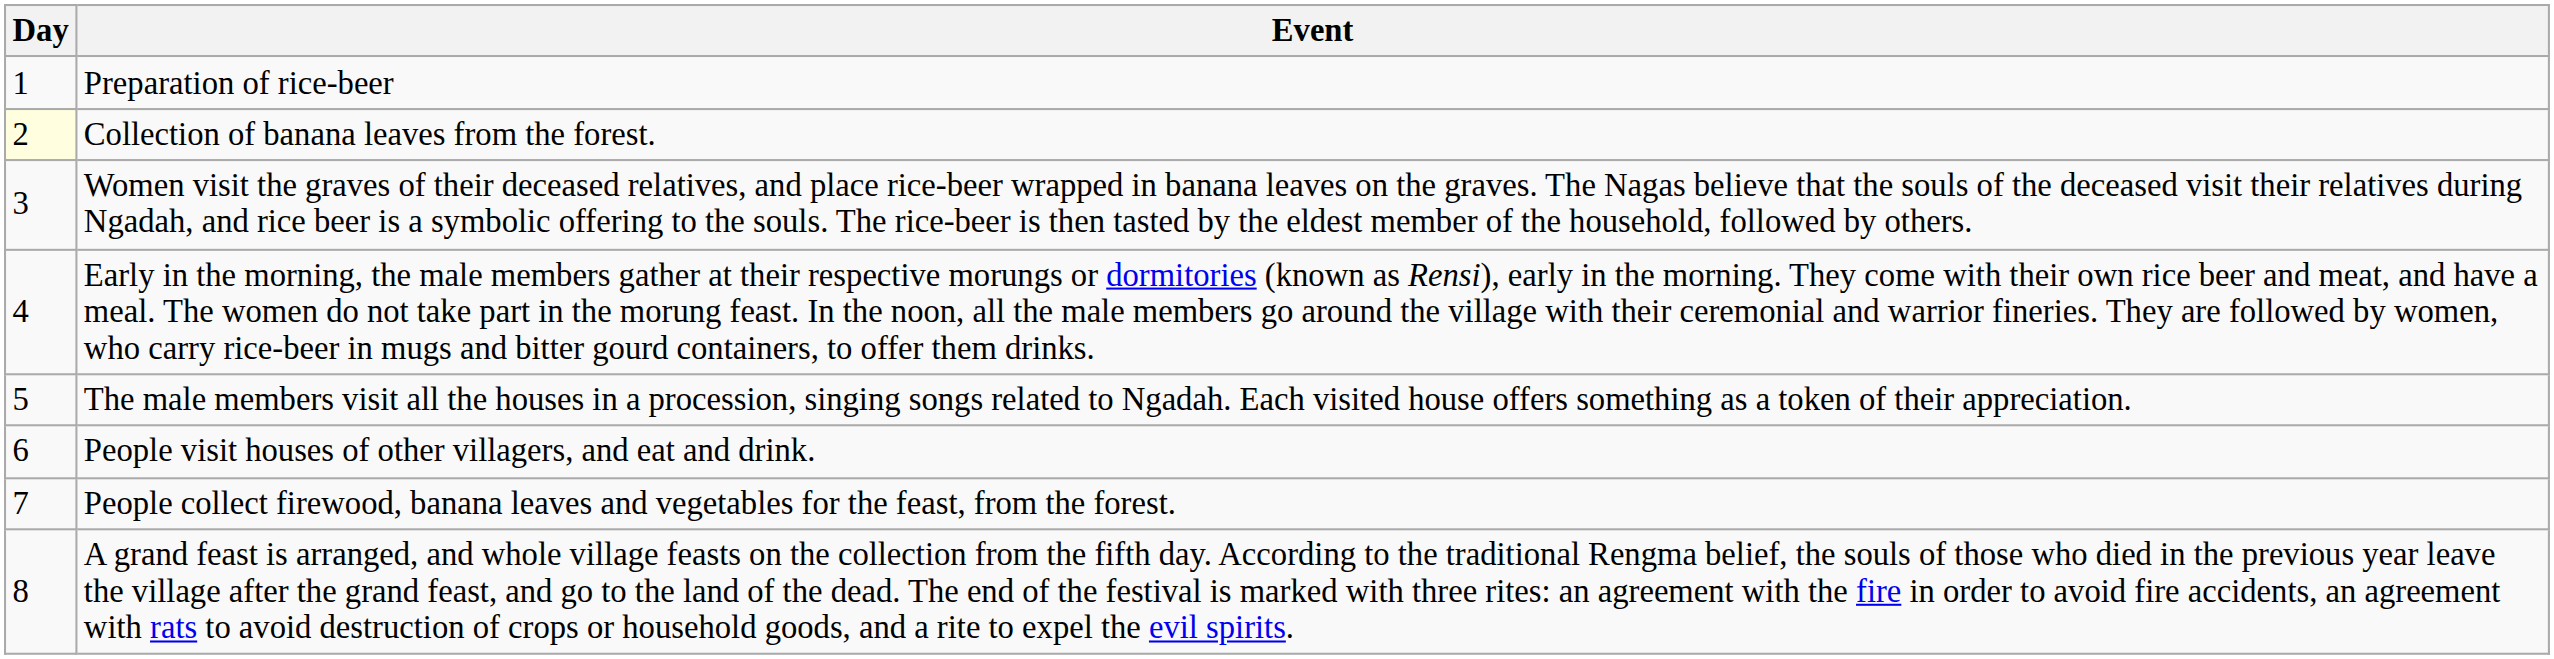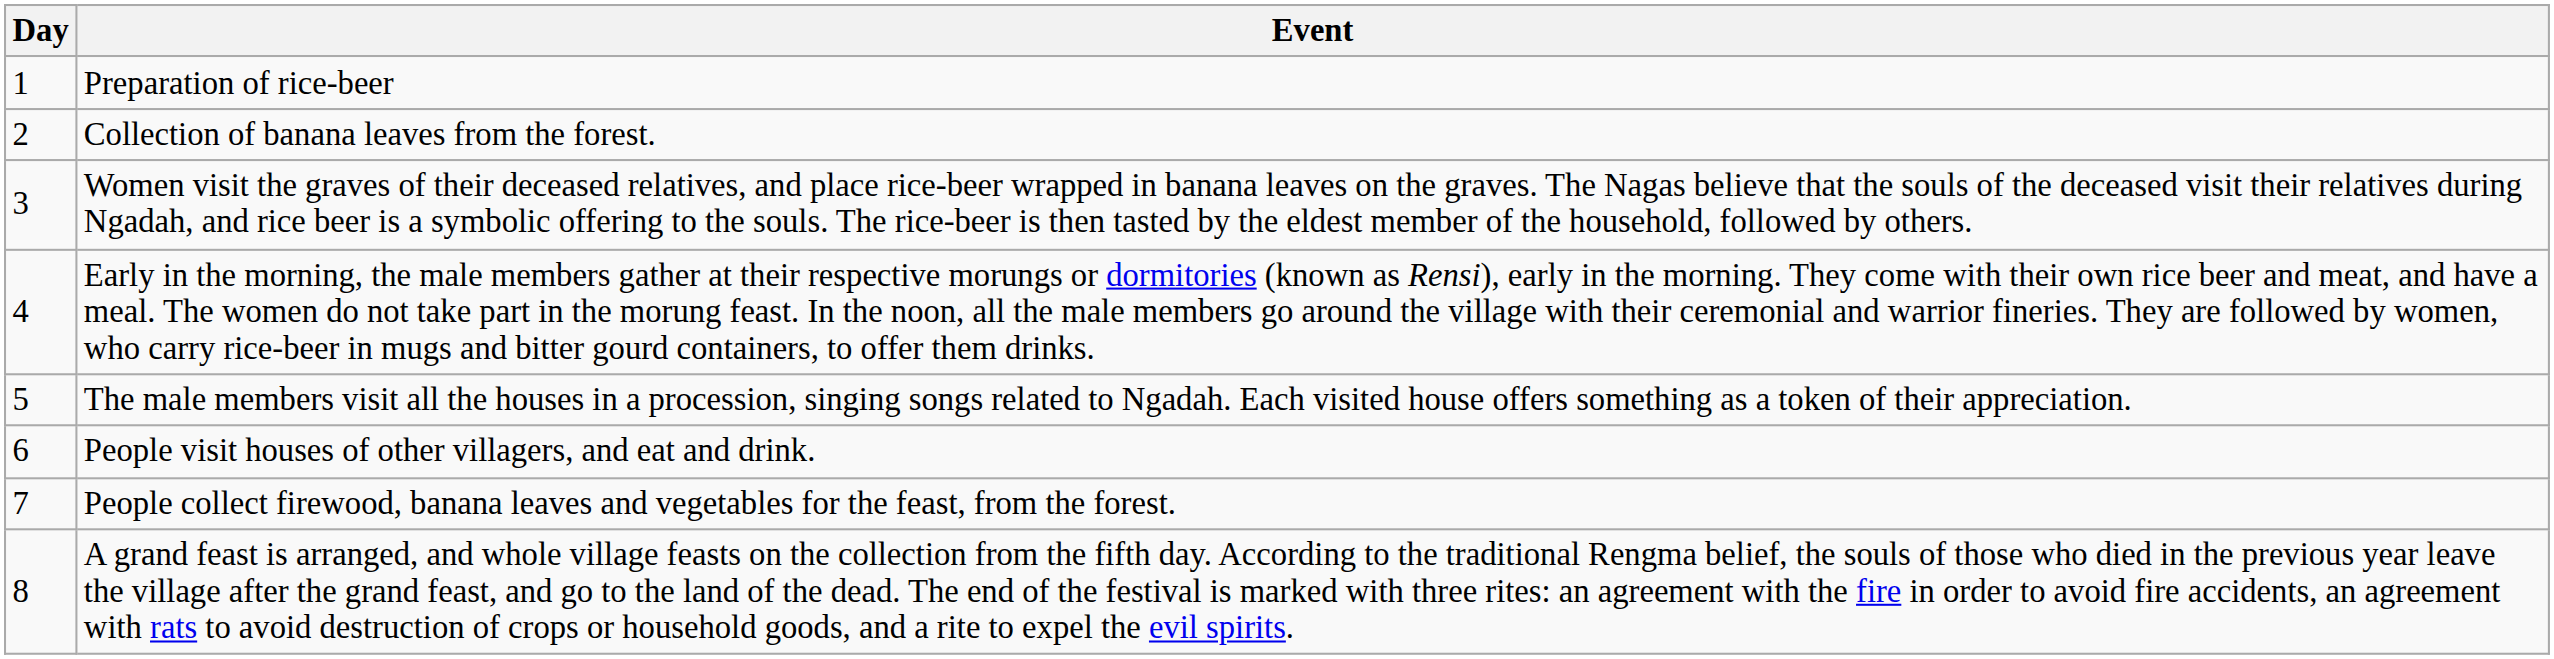(21, 133) lightyellow background -> (21, 133) no background
